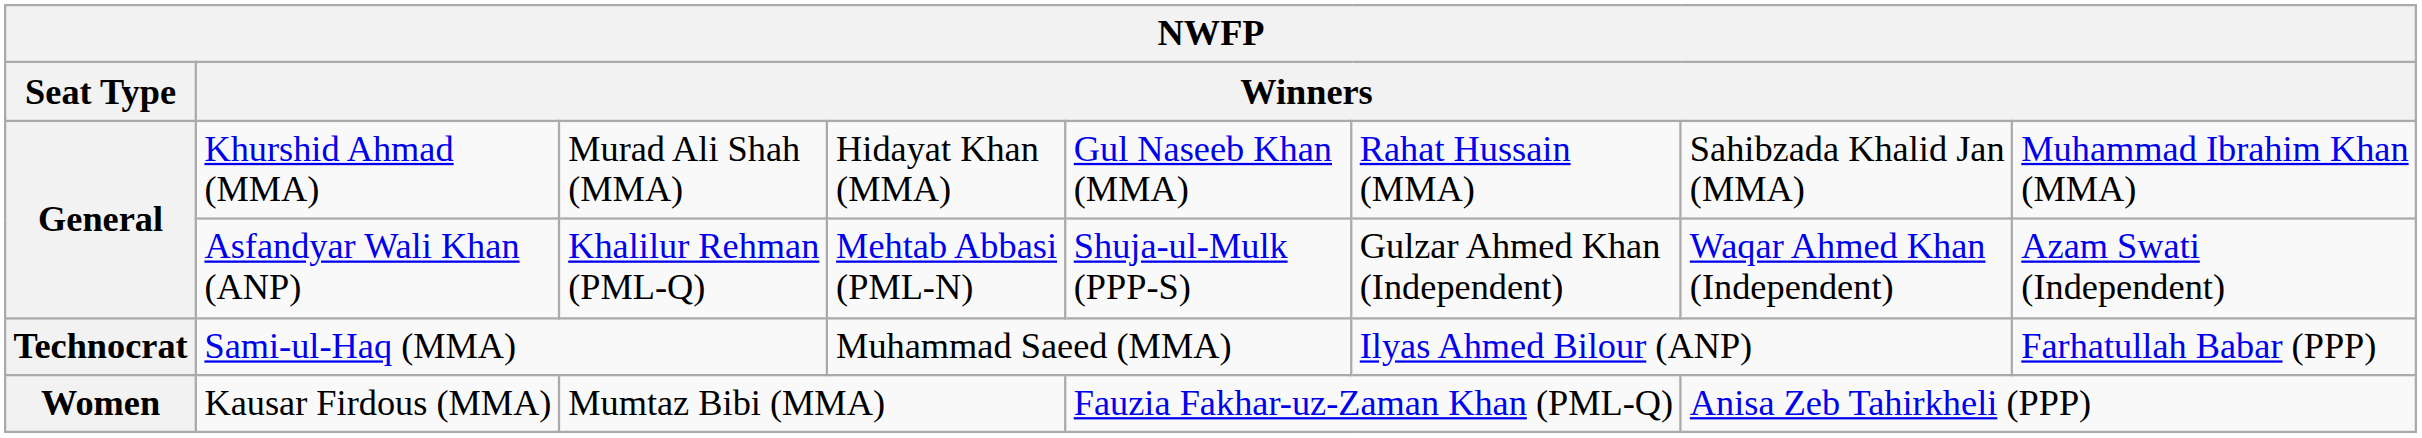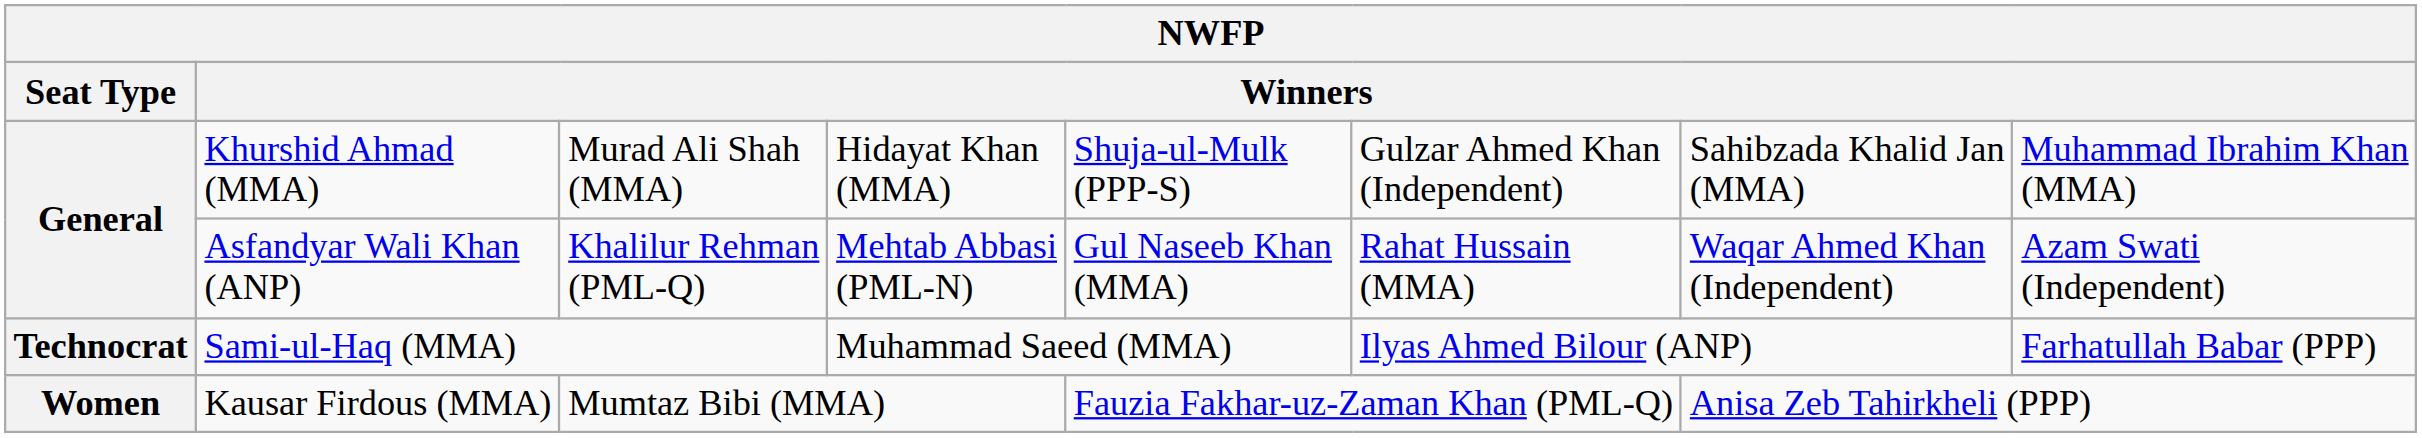(1203, 168) Gul Naseeb Khan (MMA) -> (1181, 168) Shuja-ul-Mulk (PPP-S)
(1465, 168) Rahat Hussain (MMA) -> (1510, 168) Gulzar Ahmed Khan (Independent)
(1181, 267) Shuja-ul-Mulk (PPP-S) -> (1203, 267) Gul Naseeb Khan (MMA)
(1510, 267) Gulzar Ahmed Khan (Independent) -> (1465, 267) Rahat Hussain (MMA)
